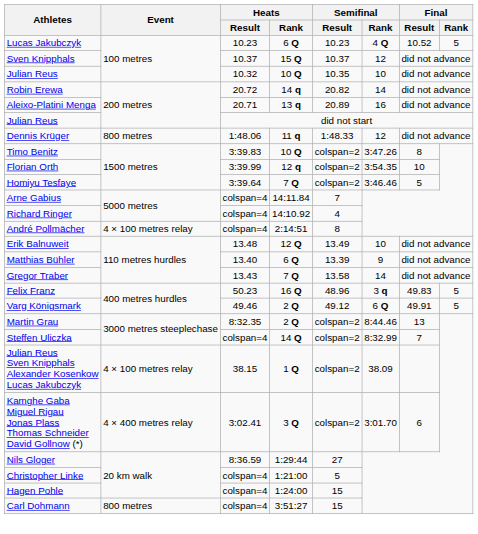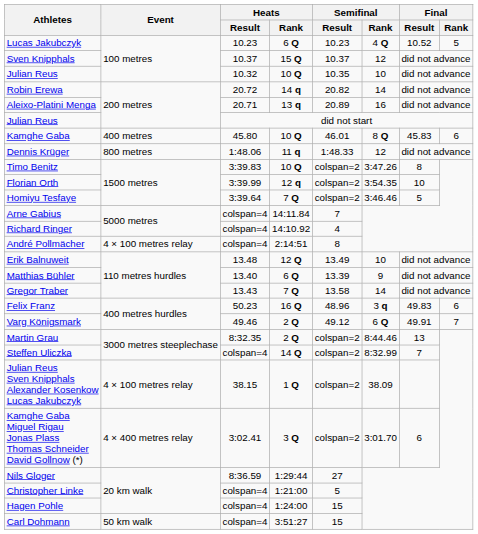+ row: (38, 136)
(456, 291) 5 -> (456, 306) 6
(456, 306) 5 -> (456, 322) 7
(128, 506) 800 metres -> (128, 522) 50 km walk
